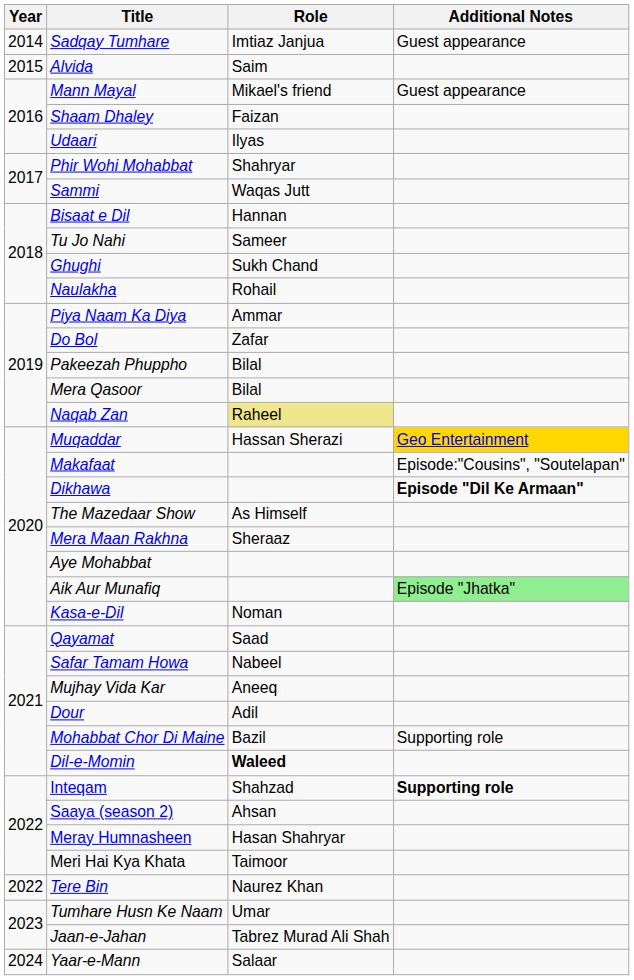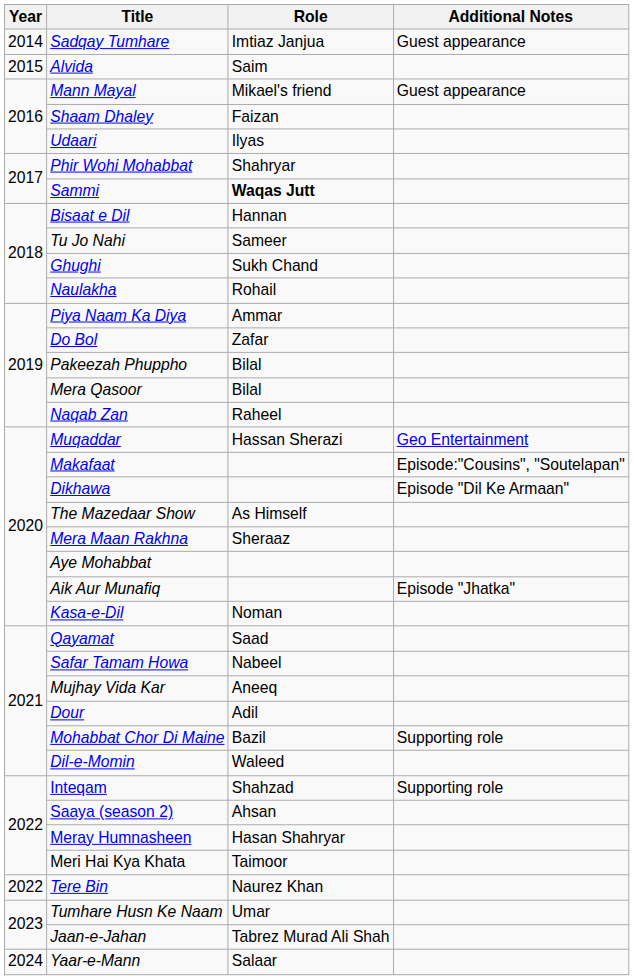(271, 191) normal -> (273, 191) bold
(257, 414) khaki background -> (257, 414) no background
(463, 439) gold background -> (463, 439) no background
(490, 489) bold -> (483, 489) normal
(456, 588) lightgreen background -> (456, 588) no background
(259, 762) bold -> (258, 762) normal
(455, 787) bold -> (450, 787) normal
